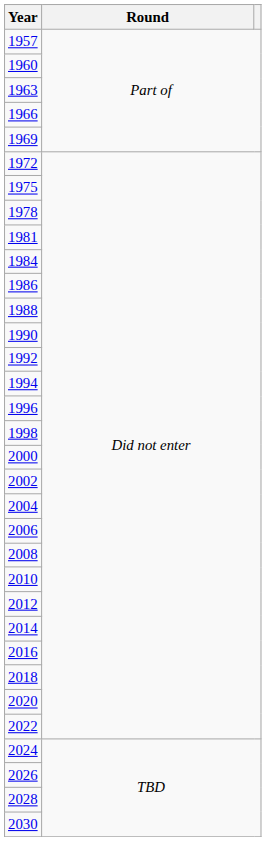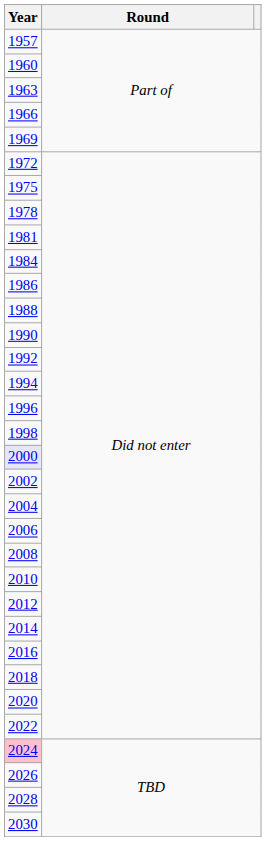(23, 457) no background -> (23, 457) lavender background
(23, 750) no background -> (23, 750) pink background
